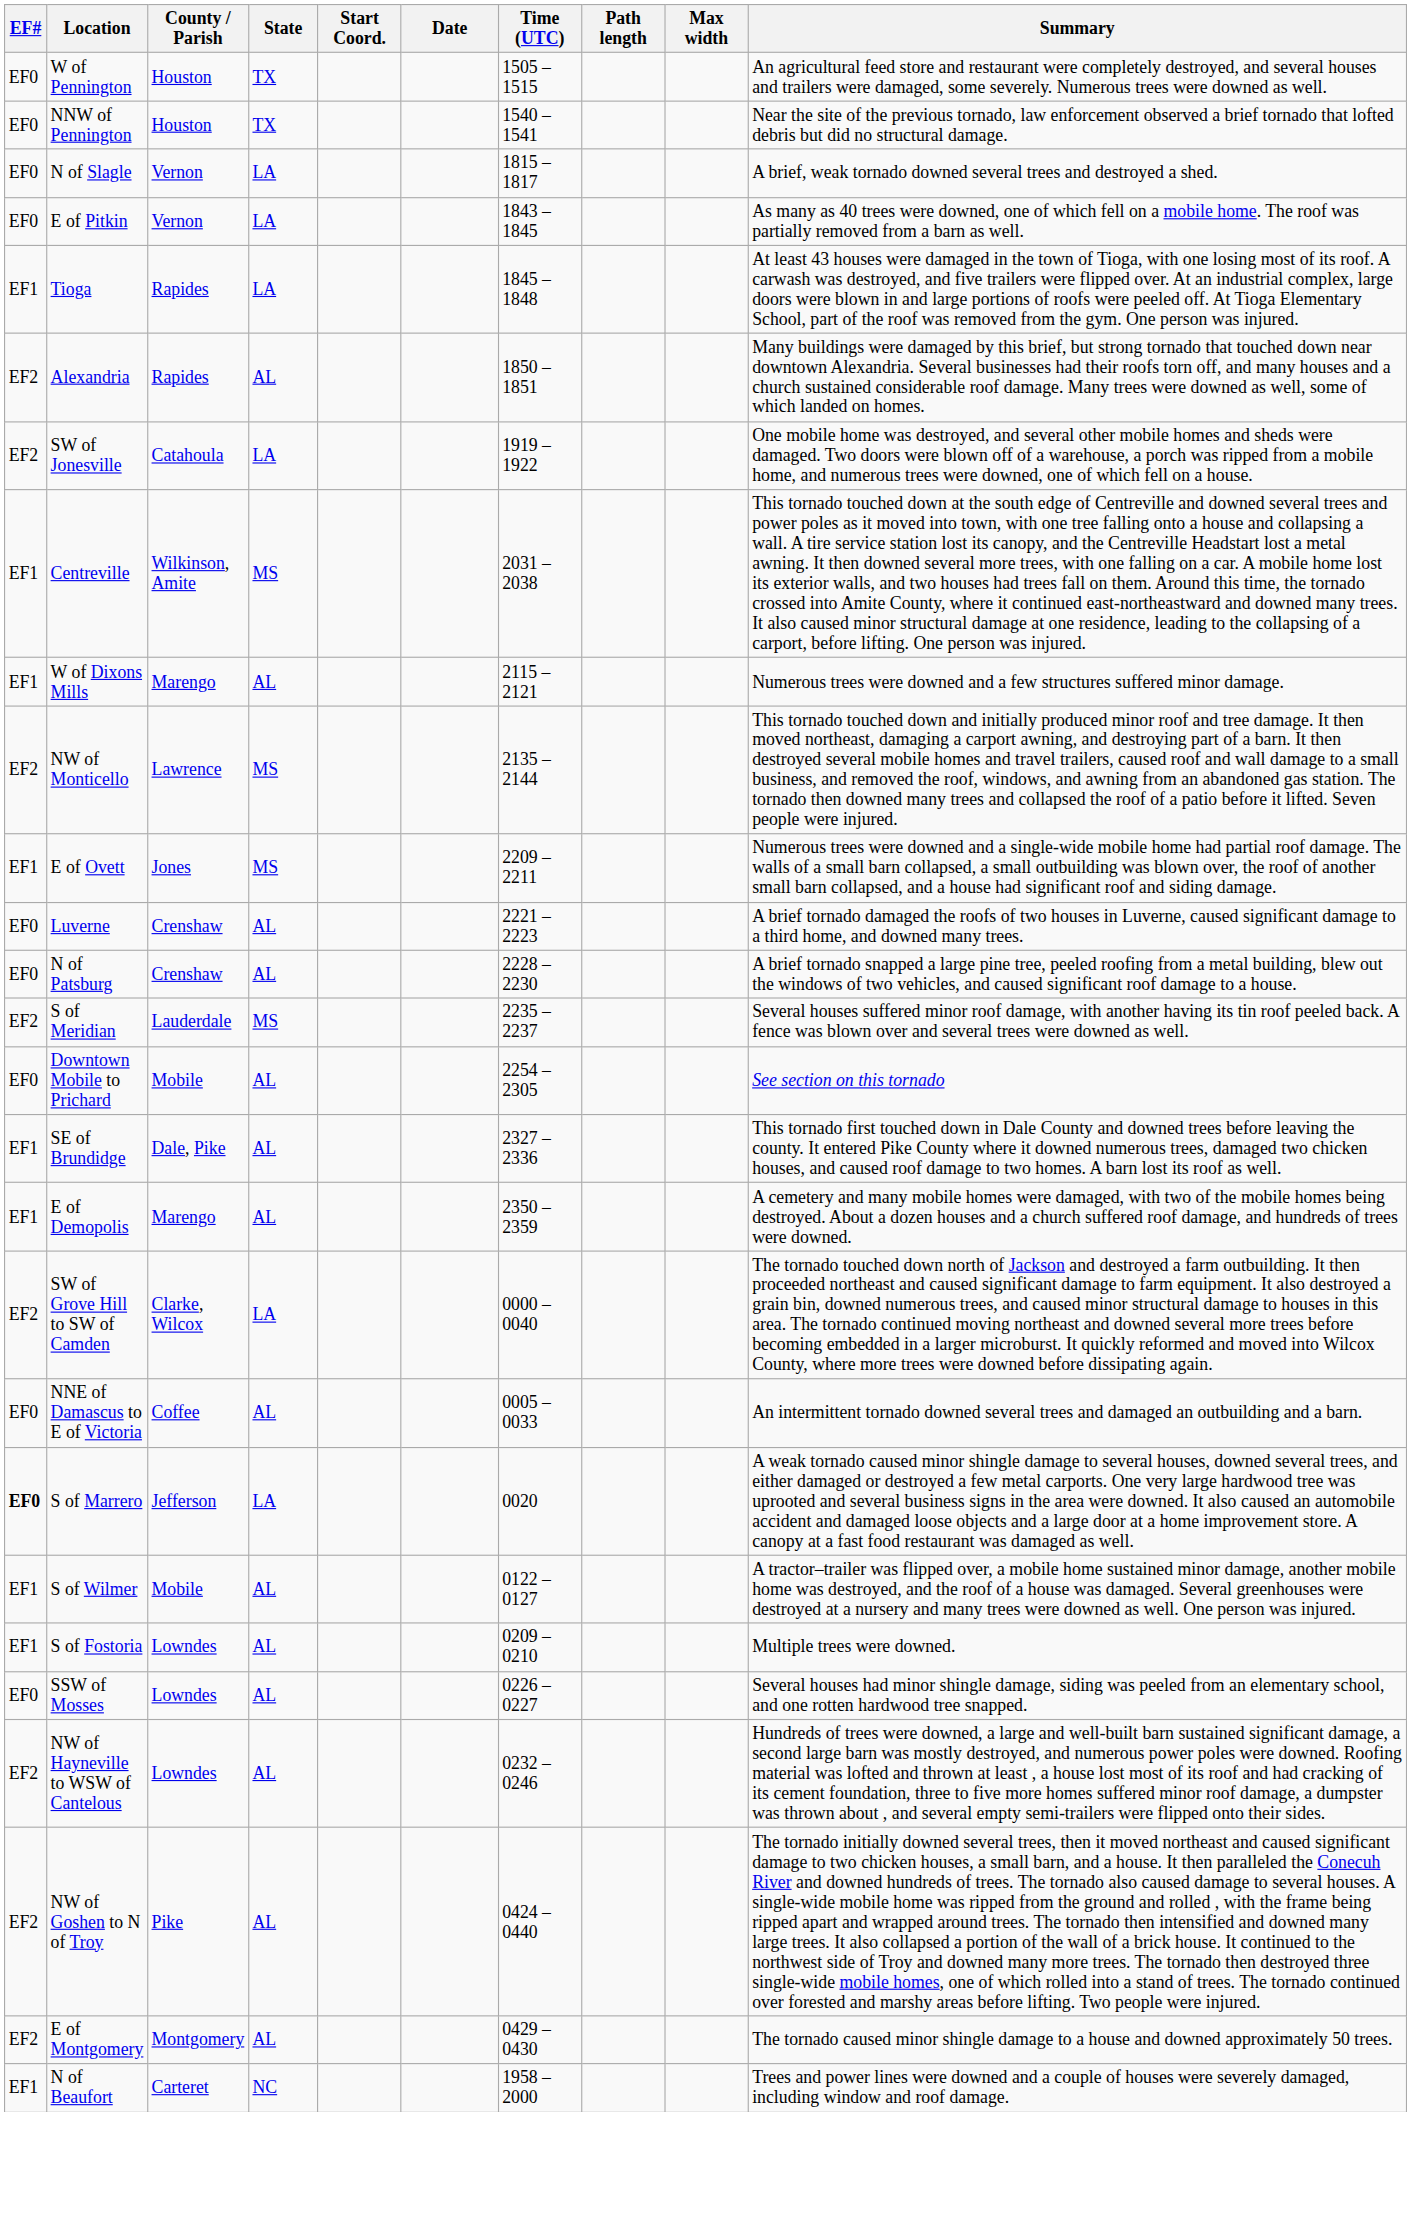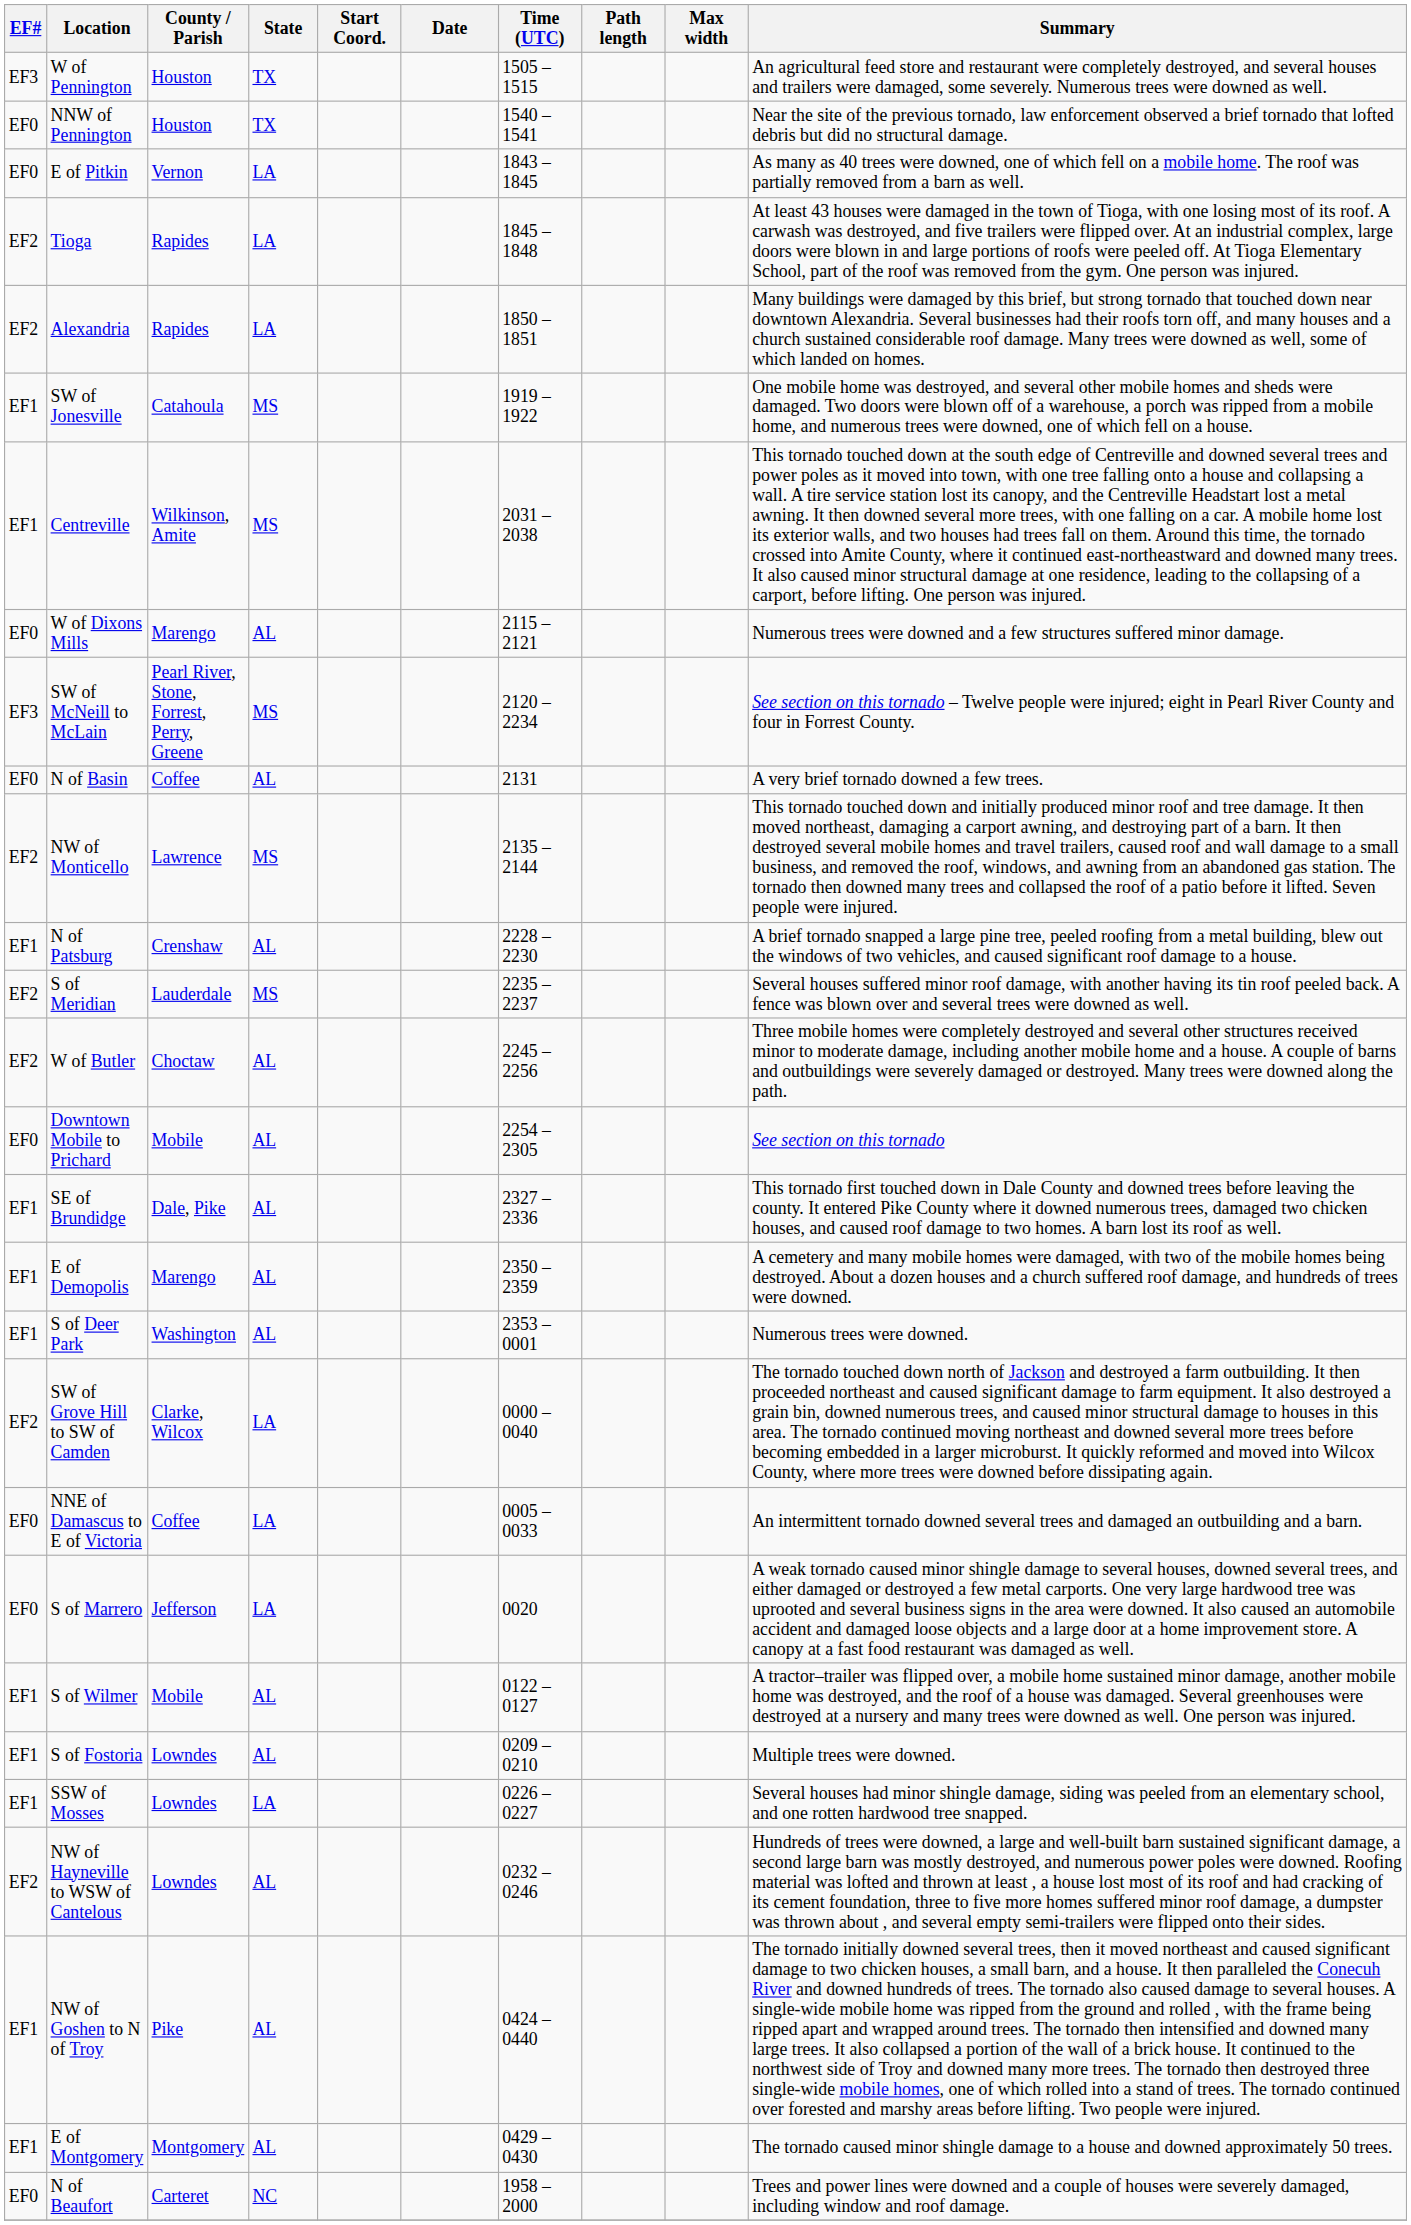(23, 76) EF0 -> (23, 76) EF3
- row: (91, 173)
(23, 289) EF1 -> (23, 241) EF2
(264, 377) AL -> (264, 329) LA
(23, 455) EF2 -> (23, 407) EF1
(264, 455) LA -> (265, 407) MS
(23, 681) EF1 -> (23, 633) EF0
+ row: (89, 711)
+ row: (89, 779)
- row: (88, 867)
- row: (80, 926)
(23, 974) EF0 -> (23, 945) EF1
+ row: (93, 1062)
+ row: (85, 1334)
(264, 1412) AL -> (264, 1520) LA
(24, 1500) bold -> (23, 1609) normal
(23, 1695) EF0 -> (23, 1803) EF1
(264, 1695) AL -> (264, 1803) LA
(23, 1921) EF2 -> (23, 2029) EF1
(23, 2039) EF2 -> (23, 2147) EF1
(23, 2087) EF1 -> (23, 2195) EF0
